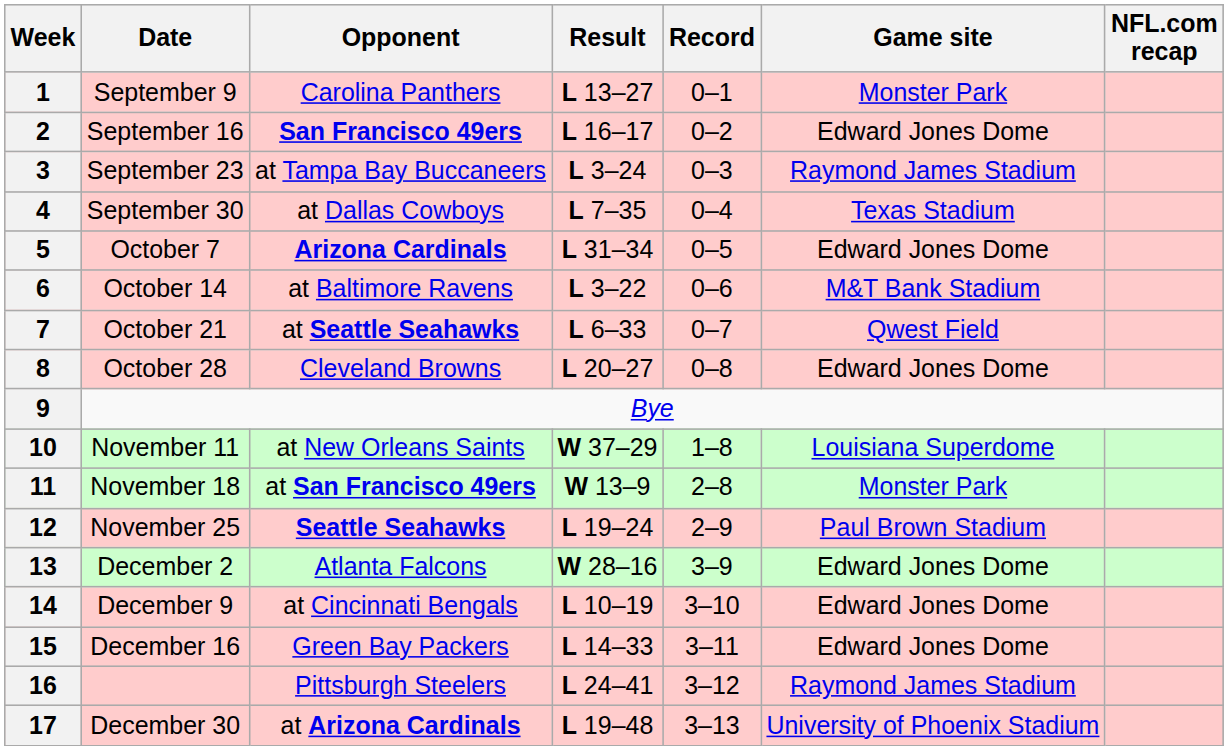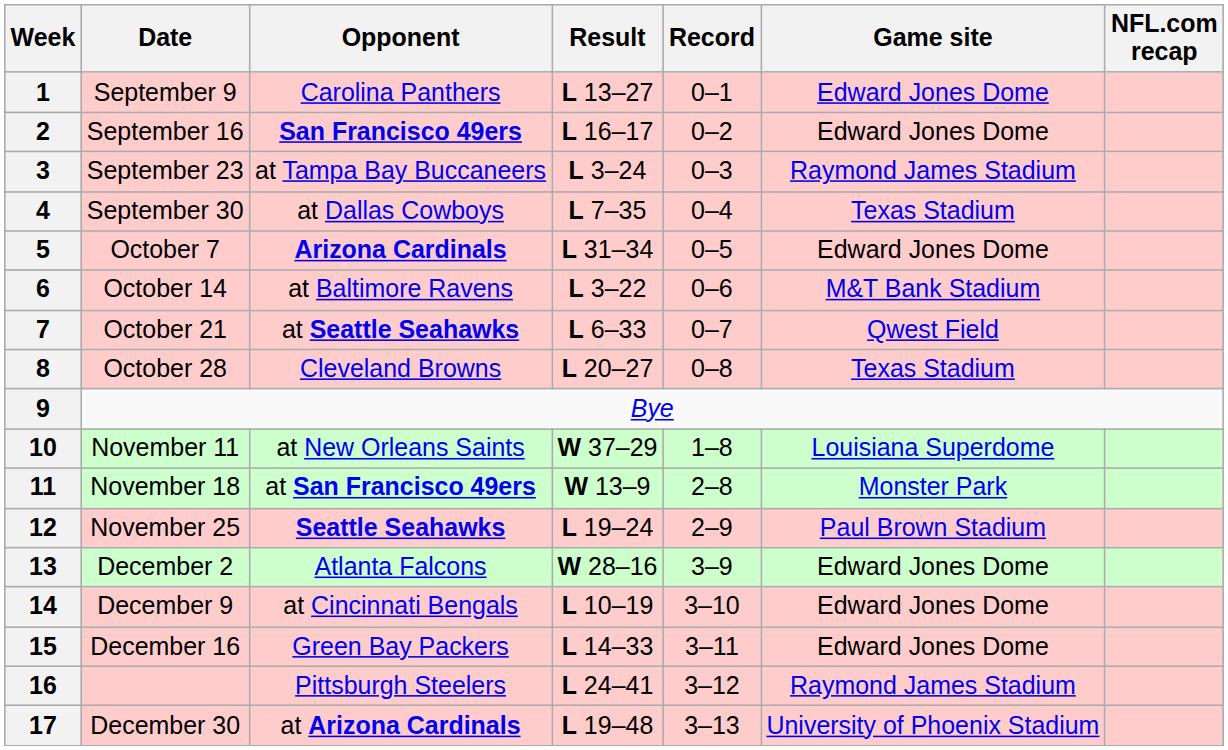(933, 91) Monster Park -> (933, 91) Edward Jones Dome
(933, 369) Edward Jones Dome -> (933, 369) Texas Stadium
